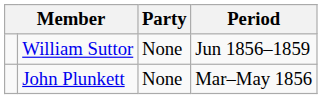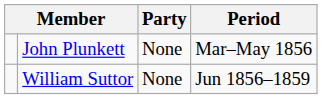rows swapped: (73, 78) <-> (78, 49)
